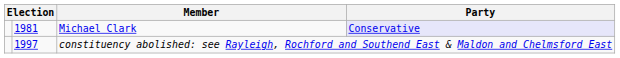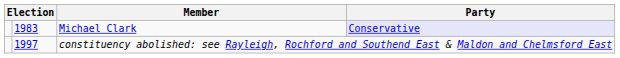(26, 29) 1981 -> (26, 29) 1983
